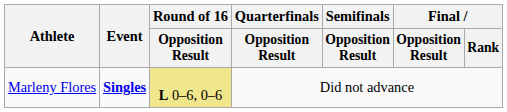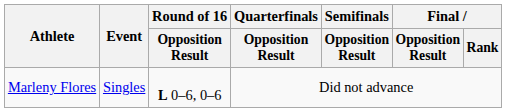(125, 87) bold -> (124, 87) normal
(190, 95) khaki background -> (190, 95) no background
